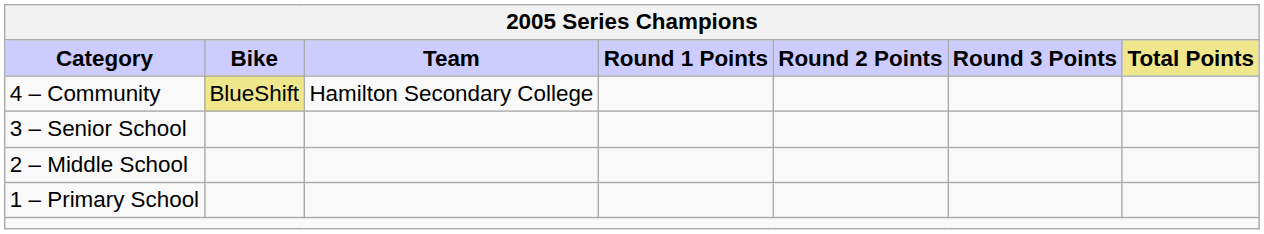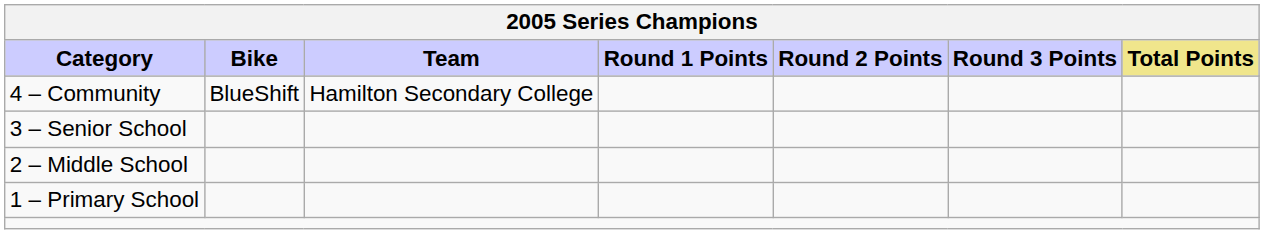(254, 93) khaki background -> (254, 93) no background
